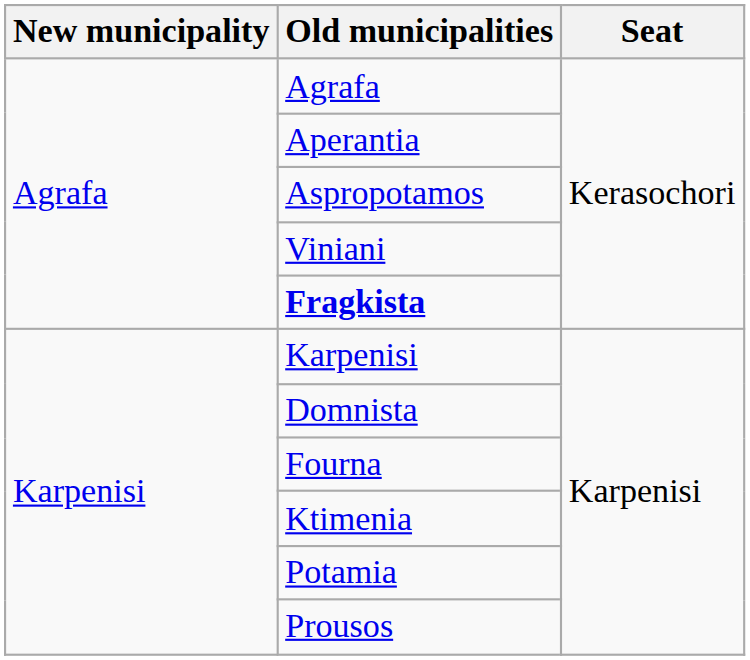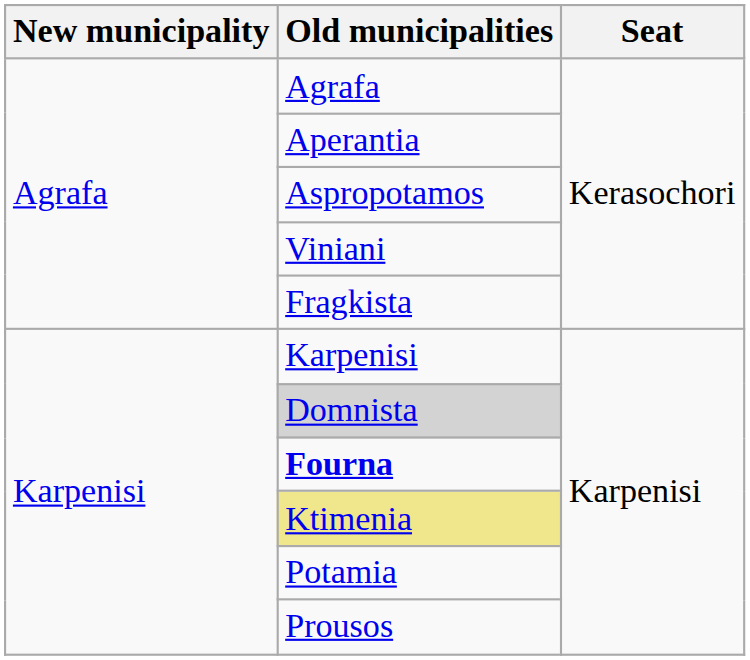(355, 301) bold -> (349, 301) normal
(351, 409) no background -> (351, 409) lightgrey background
(333, 463) normal -> (339, 463) bold
(349, 517) no background -> (349, 517) khaki background
